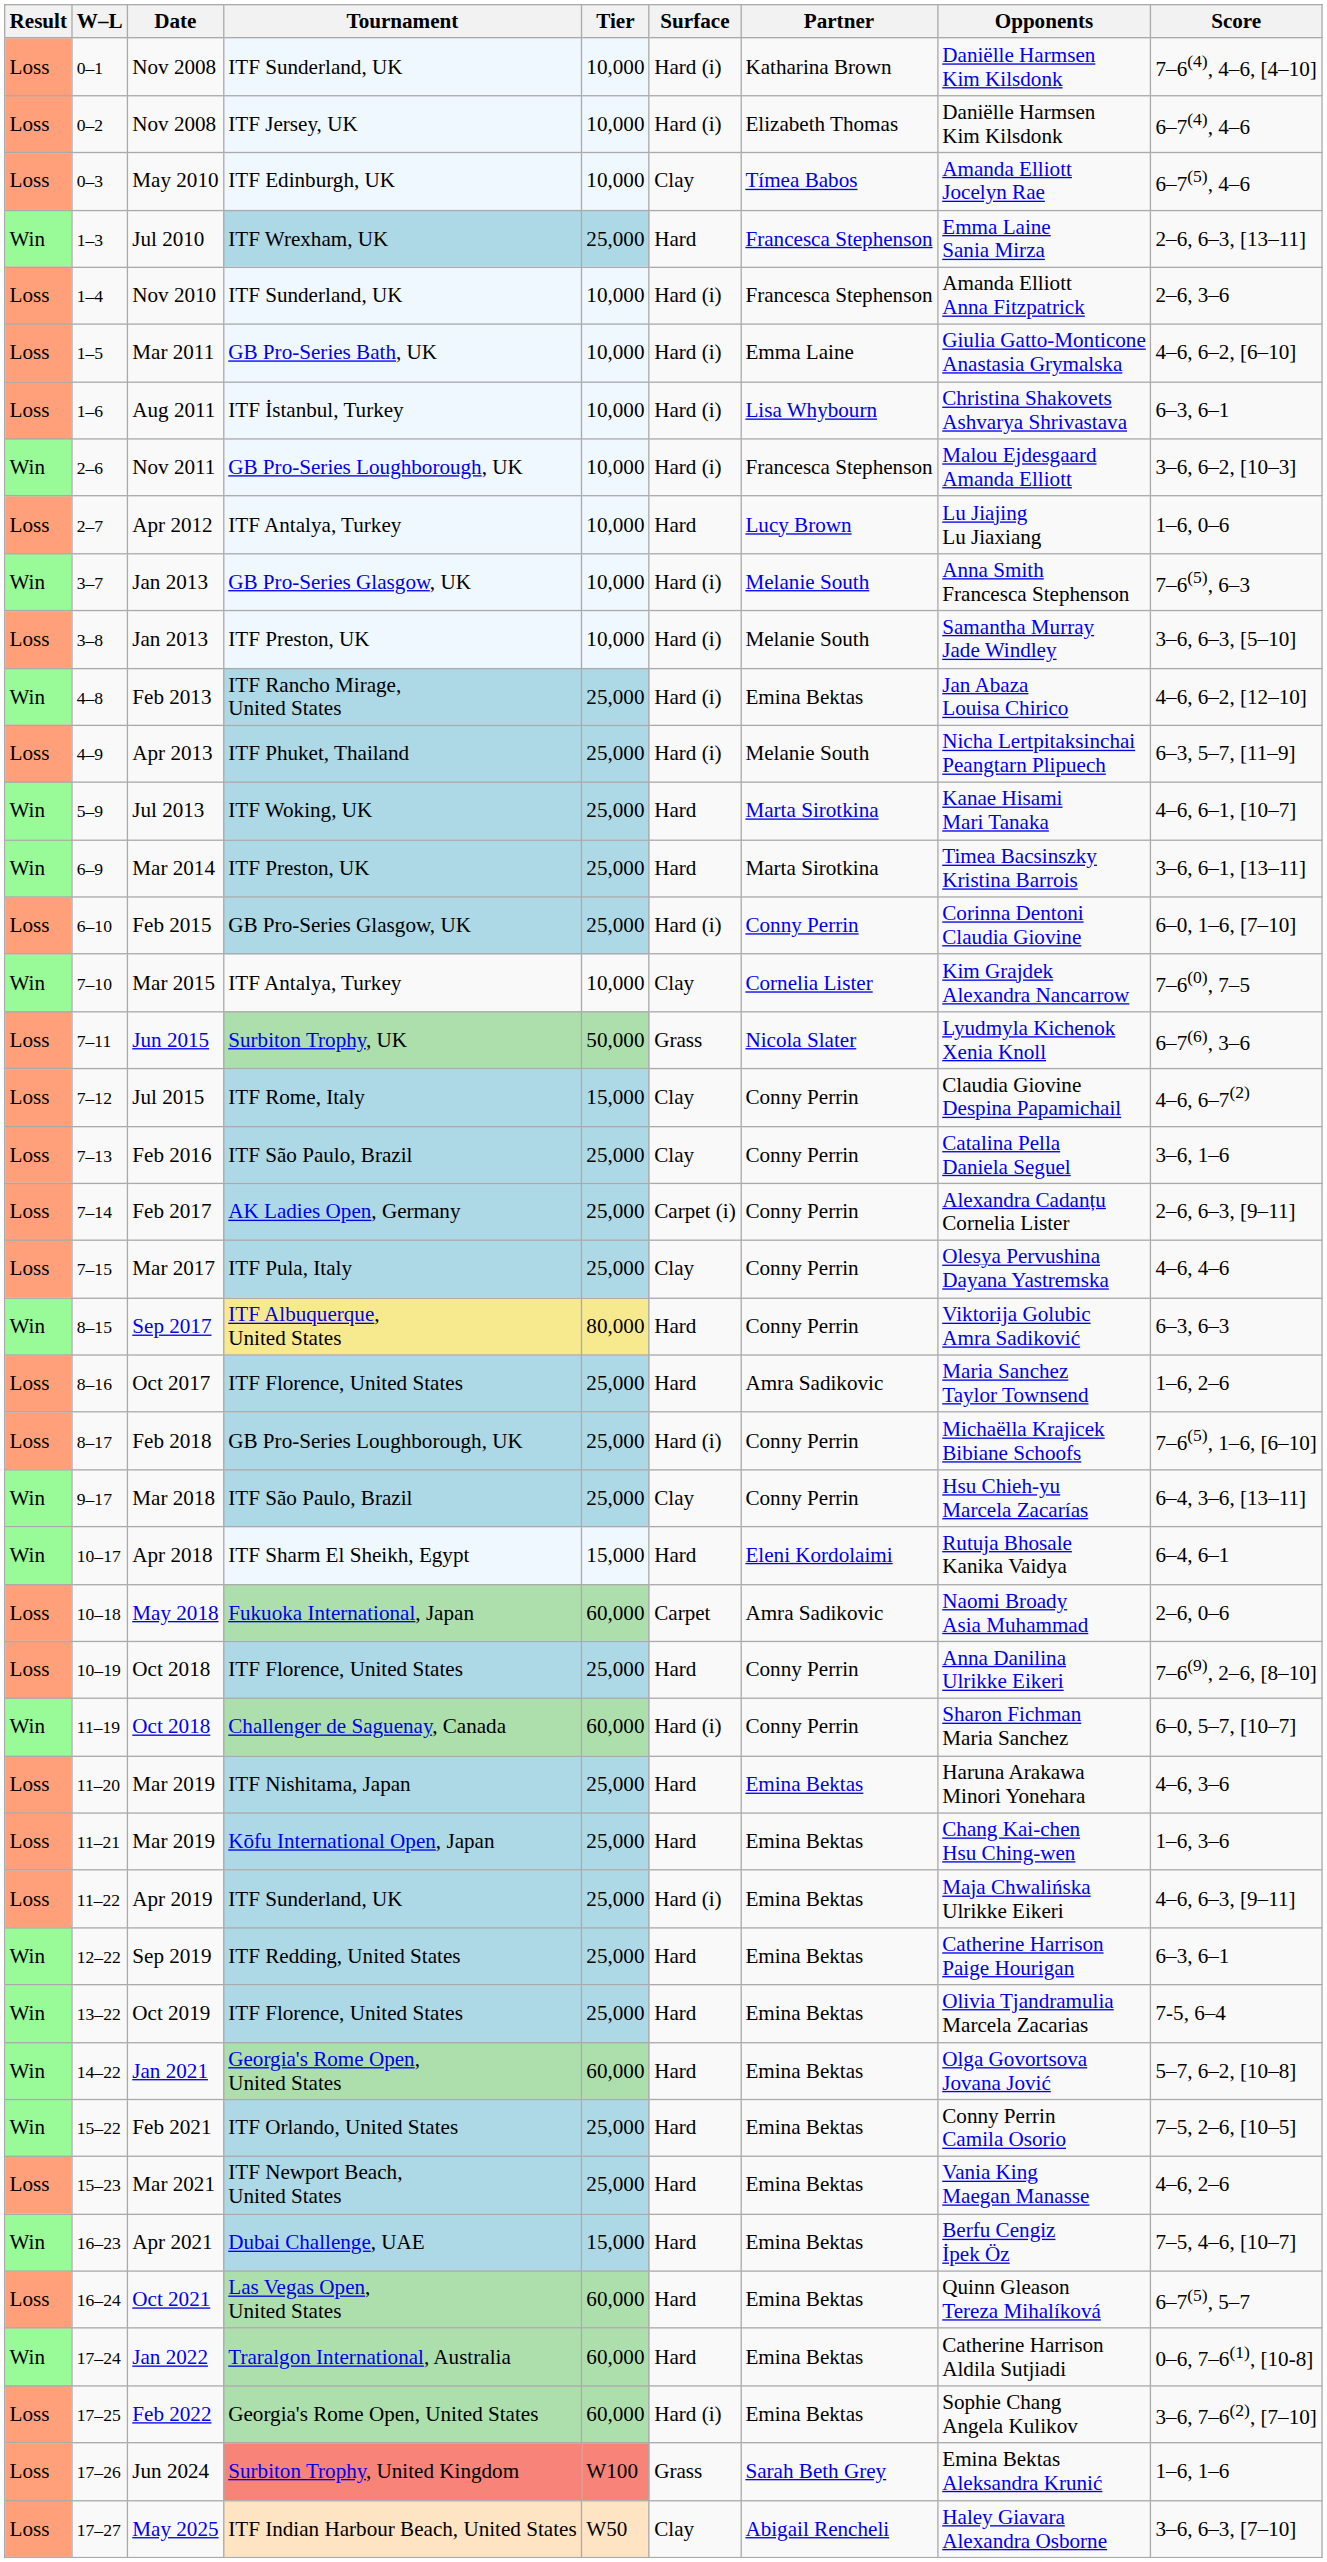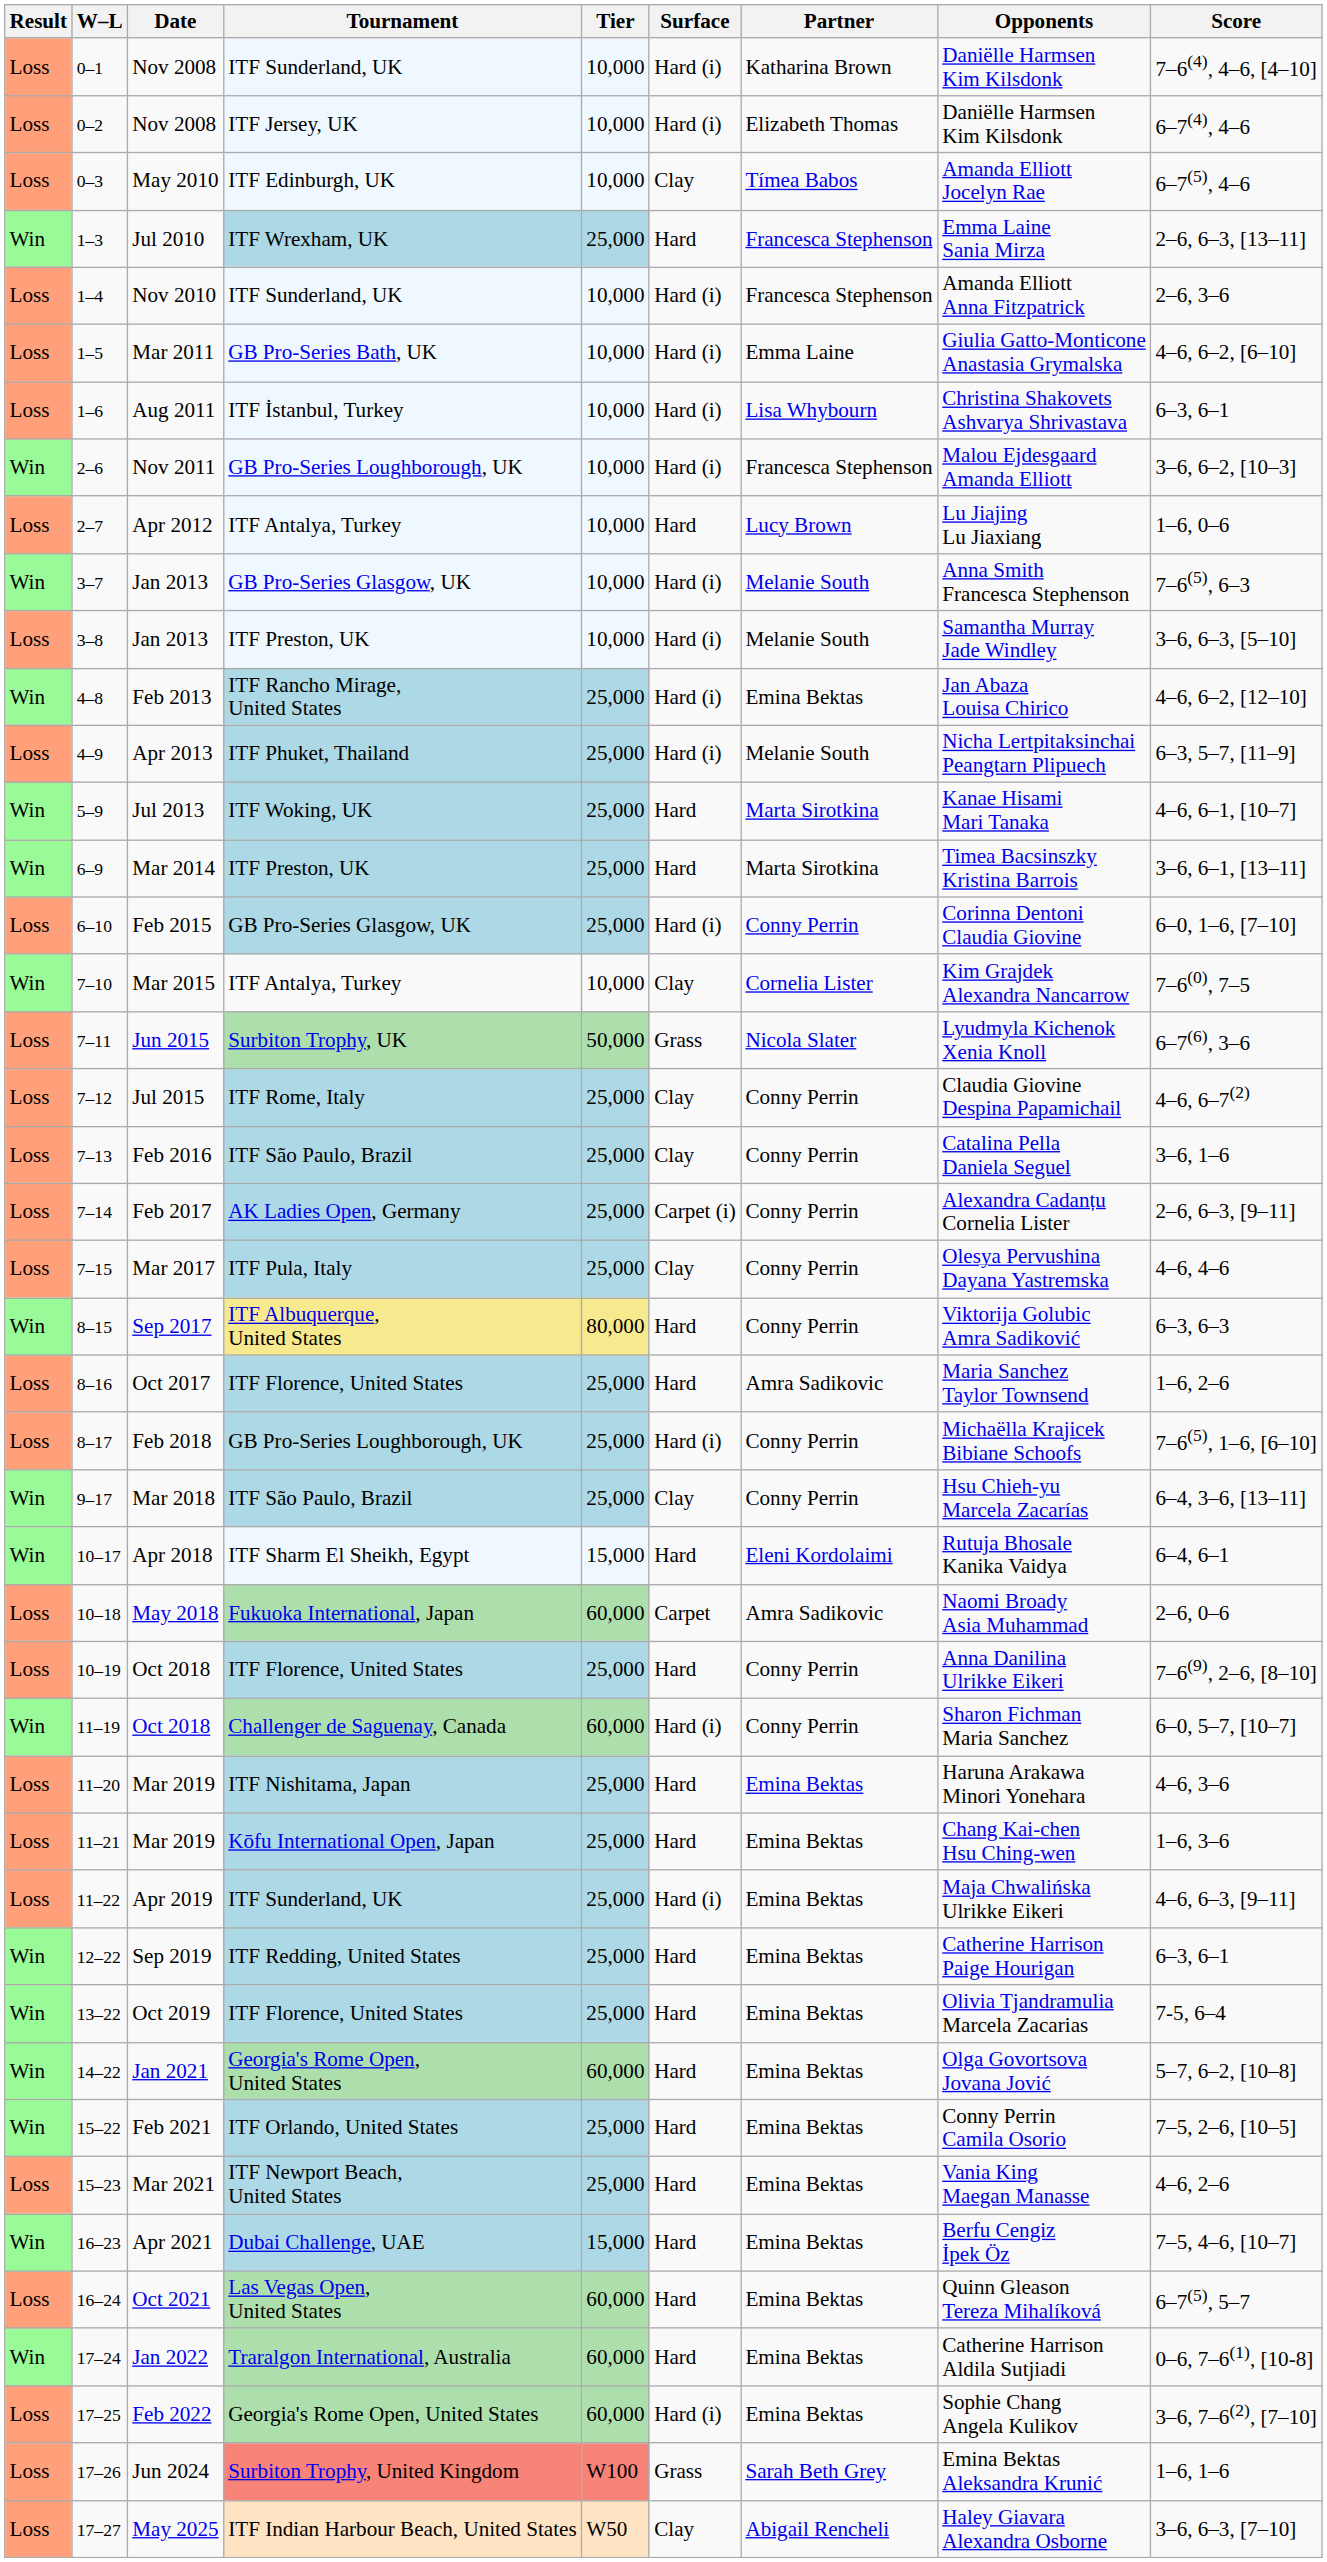(615, 1097) 15,000 -> (615, 1097) 25,000
